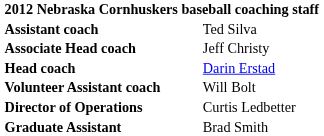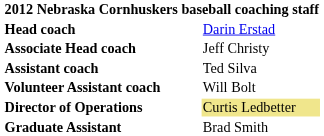rows swapped: (40, 68) <-> (51, 29)
(249, 107) no background -> (249, 107) khaki background
